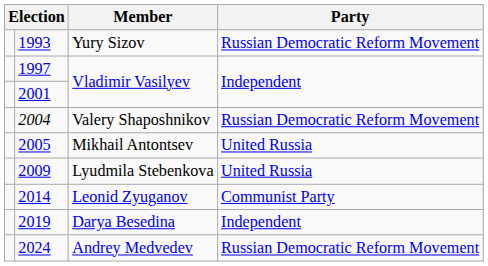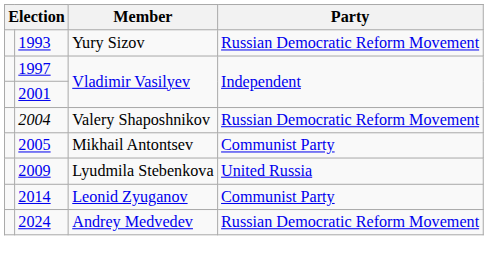(267, 145) United Russia -> (278, 145) Communist Party
- row: (34, 222)
